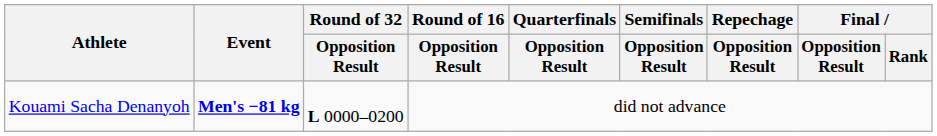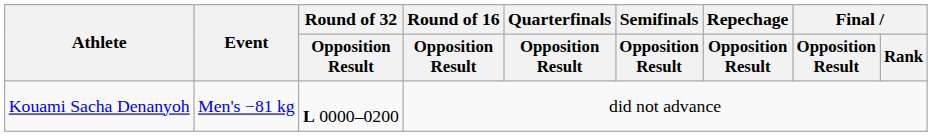(249, 106) bold -> (246, 106) normal
